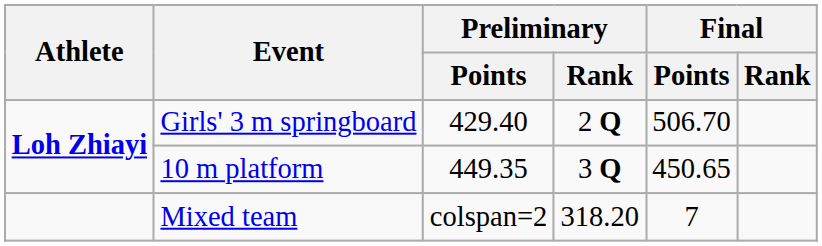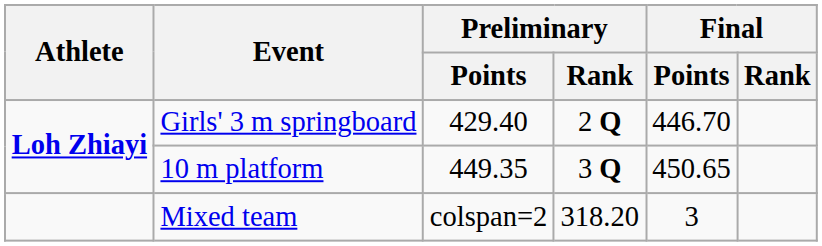(692, 122) 506.70 -> (692, 122) 446.70
(692, 216) 7 -> (692, 216) 3
